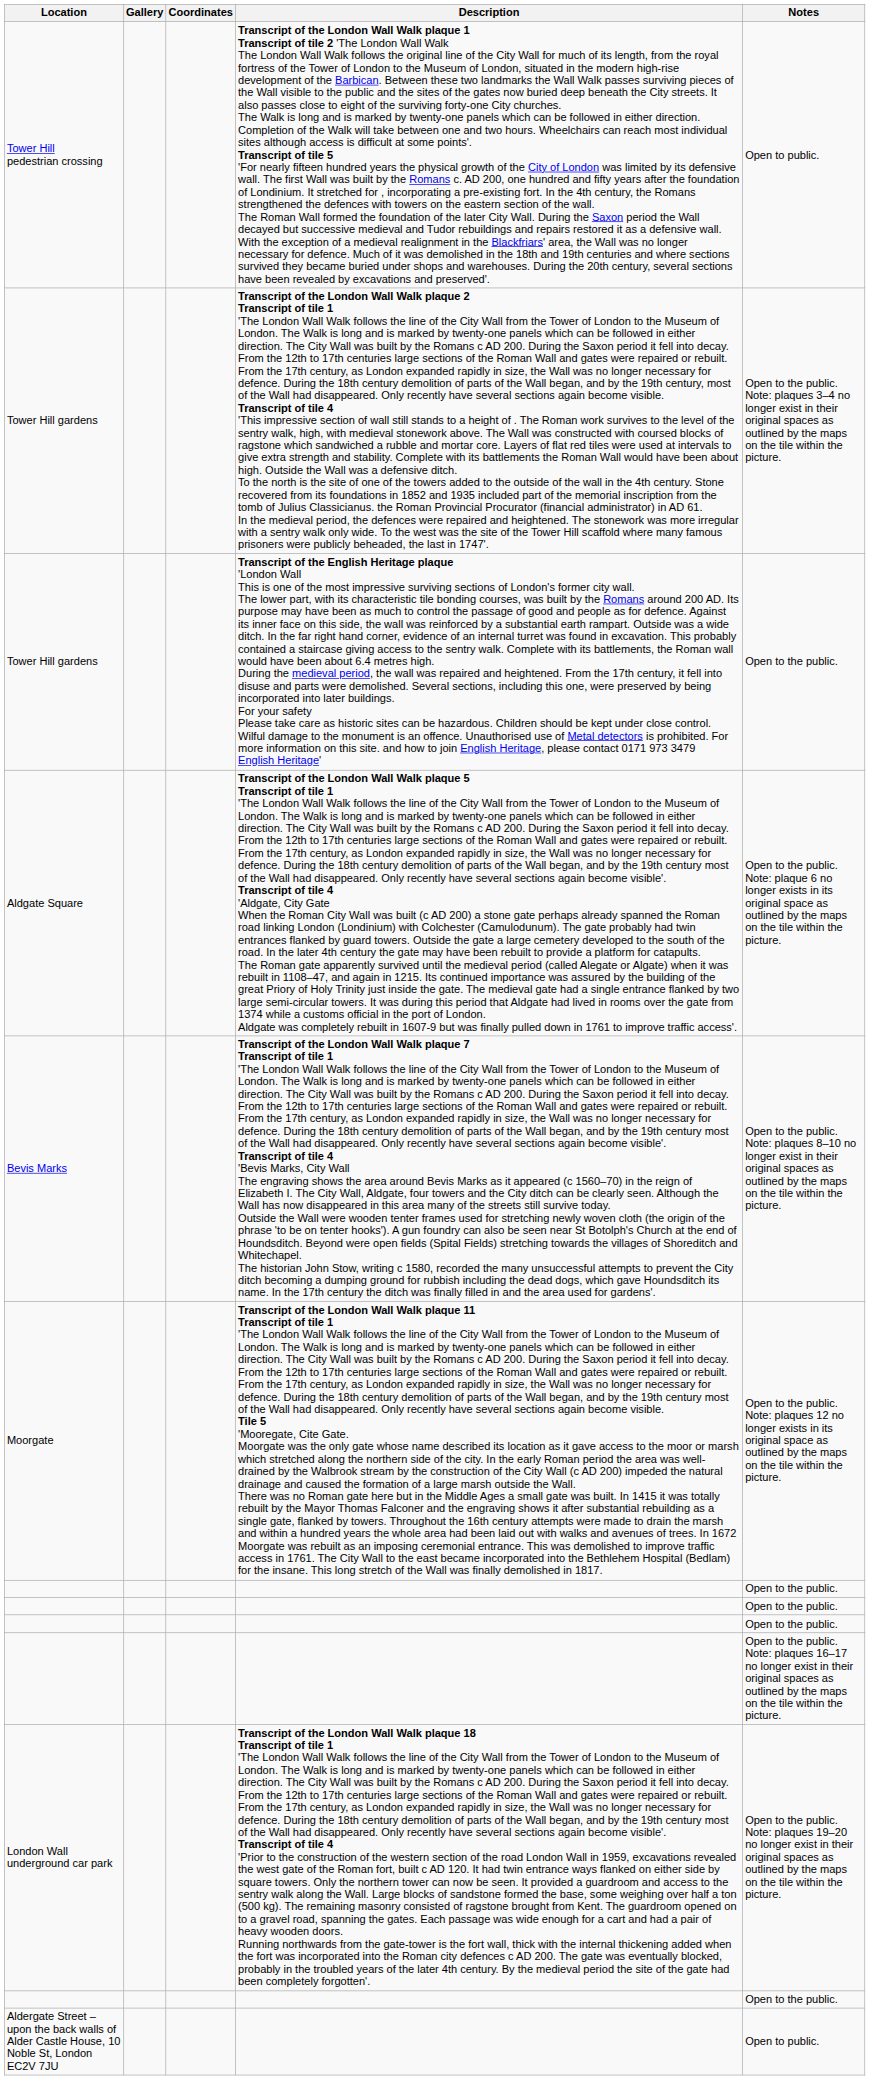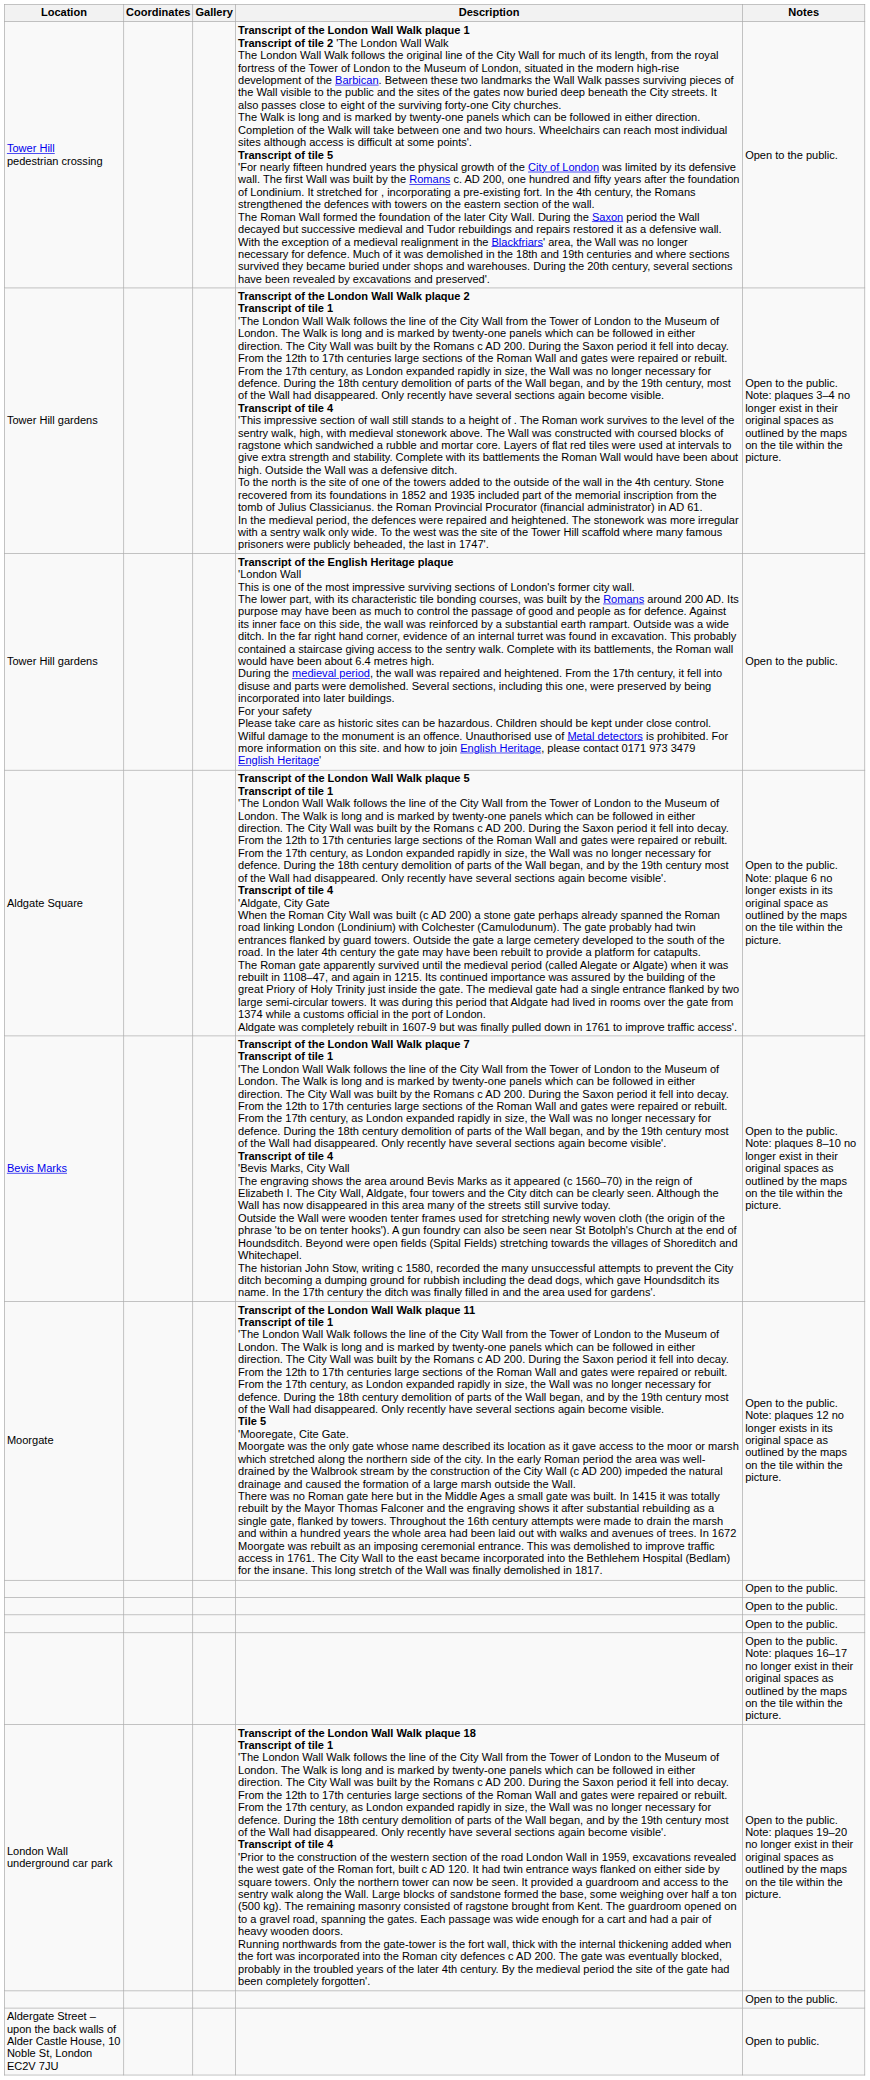columns swapped: (201, 13) <-> (145, 13)
(782, 154) Open to public. -> (791, 154) Open to the public.
